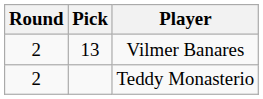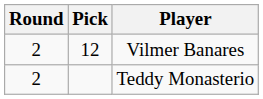(90, 49) 13 -> (90, 49) 12
